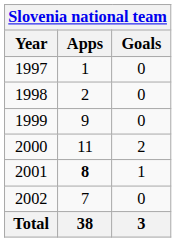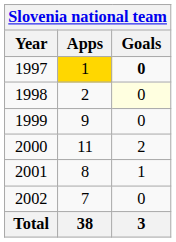(85, 69) no background -> (85, 69) gold background
(141, 69) normal -> (141, 69) bold
(141, 95) no background -> (141, 95) lightyellow background
(85, 172) bold -> (85, 172) normal
